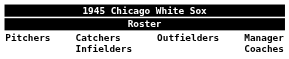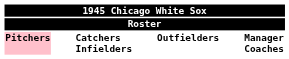(28, 38) no background -> (28, 38) pink background
